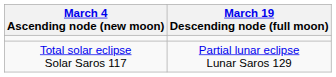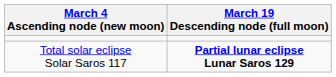(249, 56) normal -> (249, 56) bold
